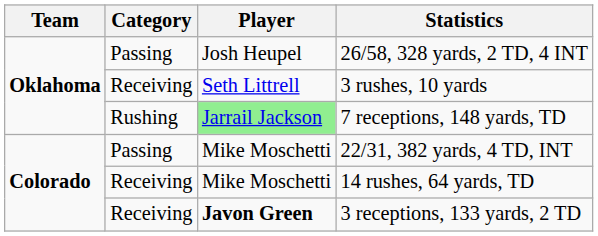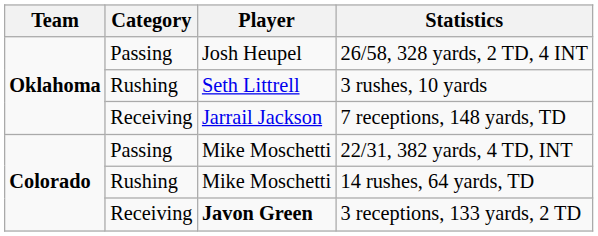(151, 85) Receiving -> (144, 85) Rushing
(144, 117) Rushing -> (151, 117) Receiving
(262, 117) lightgreen background -> (262, 117) no background
(151, 182) Receiving -> (144, 182) Rushing
